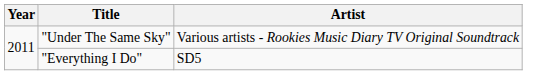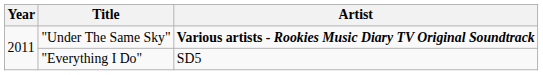(348, 37) normal -> (356, 37) bold
